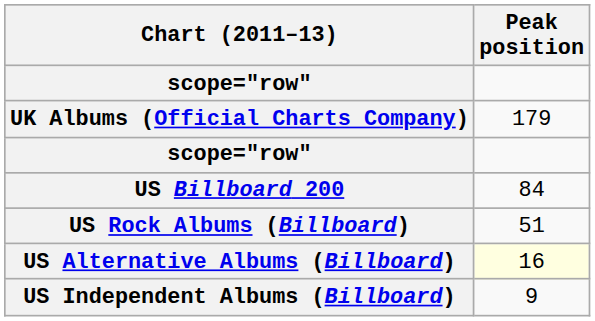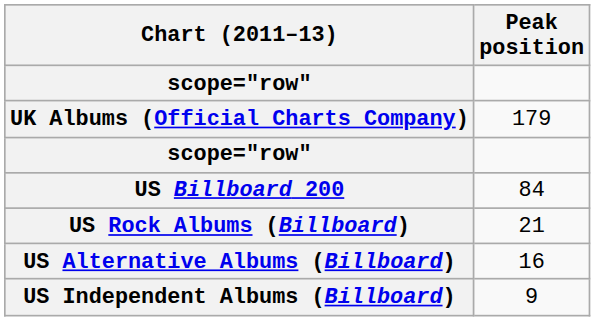(532, 226) 51 -> (532, 226) 21
(532, 261) lightyellow background -> (532, 261) no background
